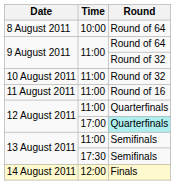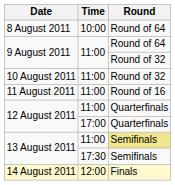(139, 124) paleturquoise background -> (139, 124) no background
(134, 140) no background -> (134, 140) khaki background
